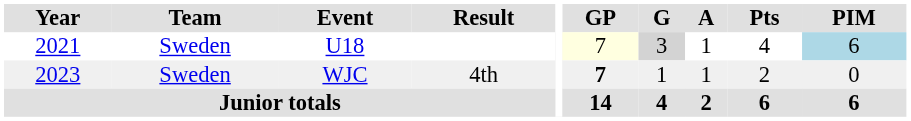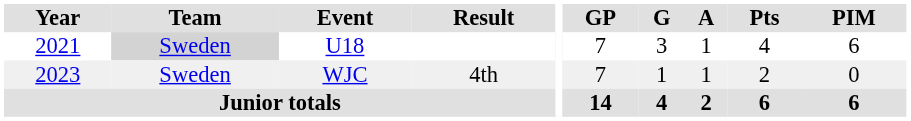(195, 46) no background -> (195, 46) lightgrey background
(600, 46) lightyellow background -> (600, 46) no background
(662, 46) lightgrey background -> (662, 46) no background
(854, 46) lightblue background -> (854, 46) no background
(600, 74) bold -> (600, 74) normal
